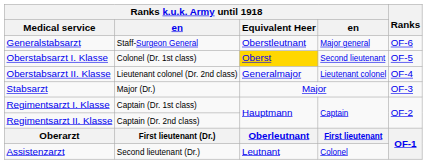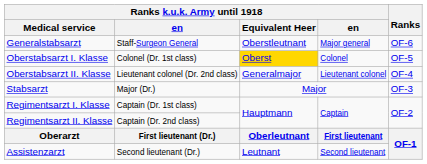(353, 59) Second lieutenant -> (334, 59) Colonel
(334, 152) Colonel -> (353, 152) Second lieutenant
